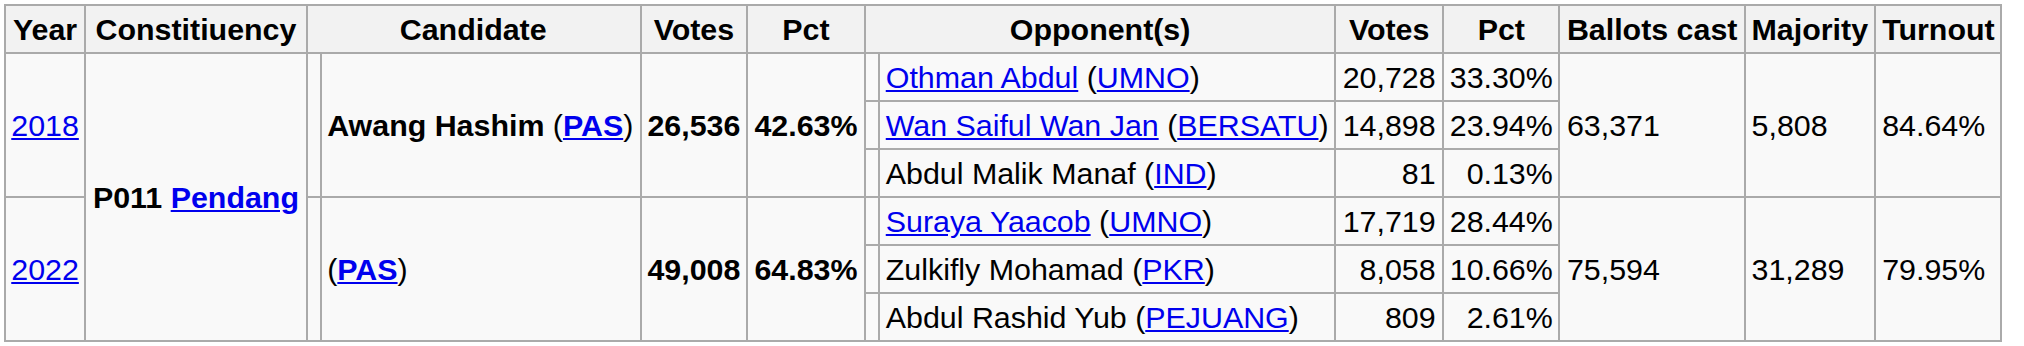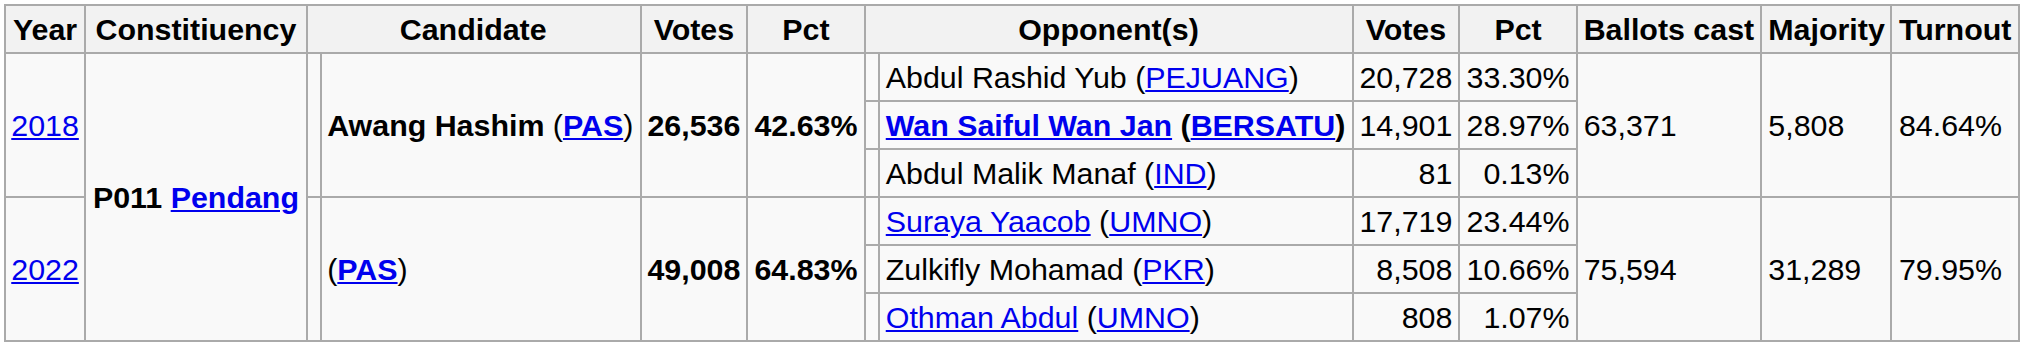(1043, 77) Othman Abdul (UMNO) -> (1092, 77) Abdul Rashid Yub (PEJUANG)
(1107, 125) normal -> (1116, 125) bold
(1389, 125) 14,898 -> (1406, 125) 14,901
(1501, 125) 23.94% -> (1518, 125) 28.97%
(1501, 222) 28.44% -> (1518, 222) 23.44%
(1398, 270) 8,058 -> (1414, 270) 8,508
(1092, 318) Abdul Rashid Yub (PEJUANG) -> (1043, 318) Othman Abdul (UMNO)
(1410, 318) 809 -> (1427, 318) 808
(1510, 318) 2.61% -> (1526, 318) 1.07%
